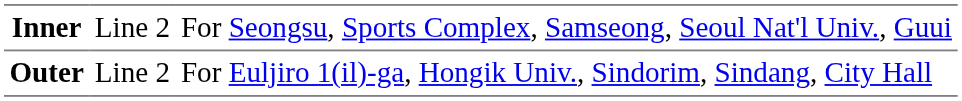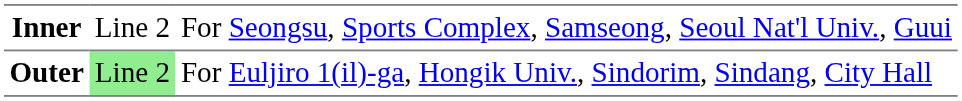(132, 72) no background -> (132, 72) lightgreen background
